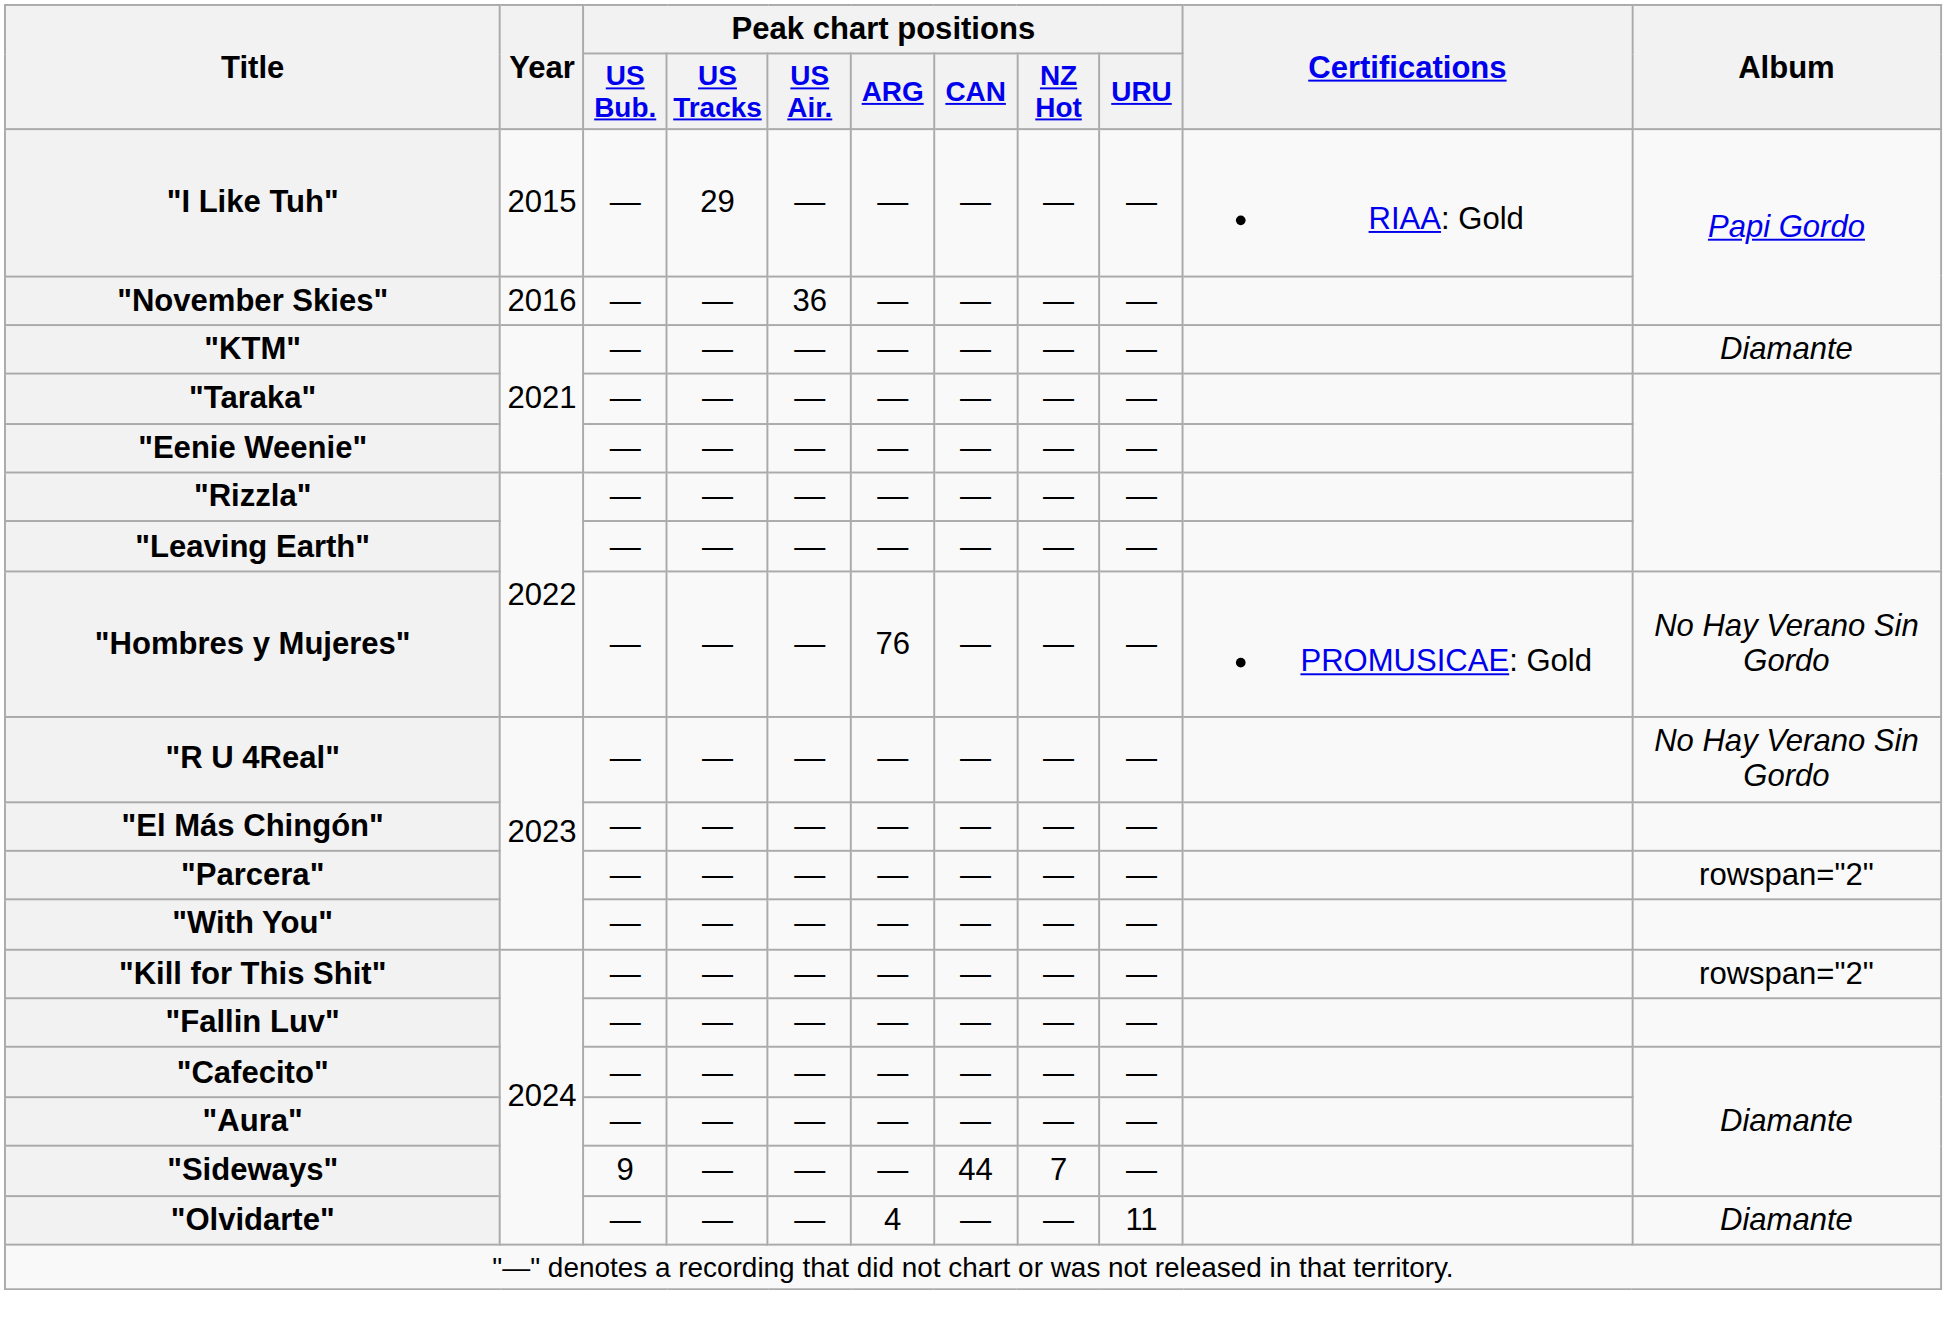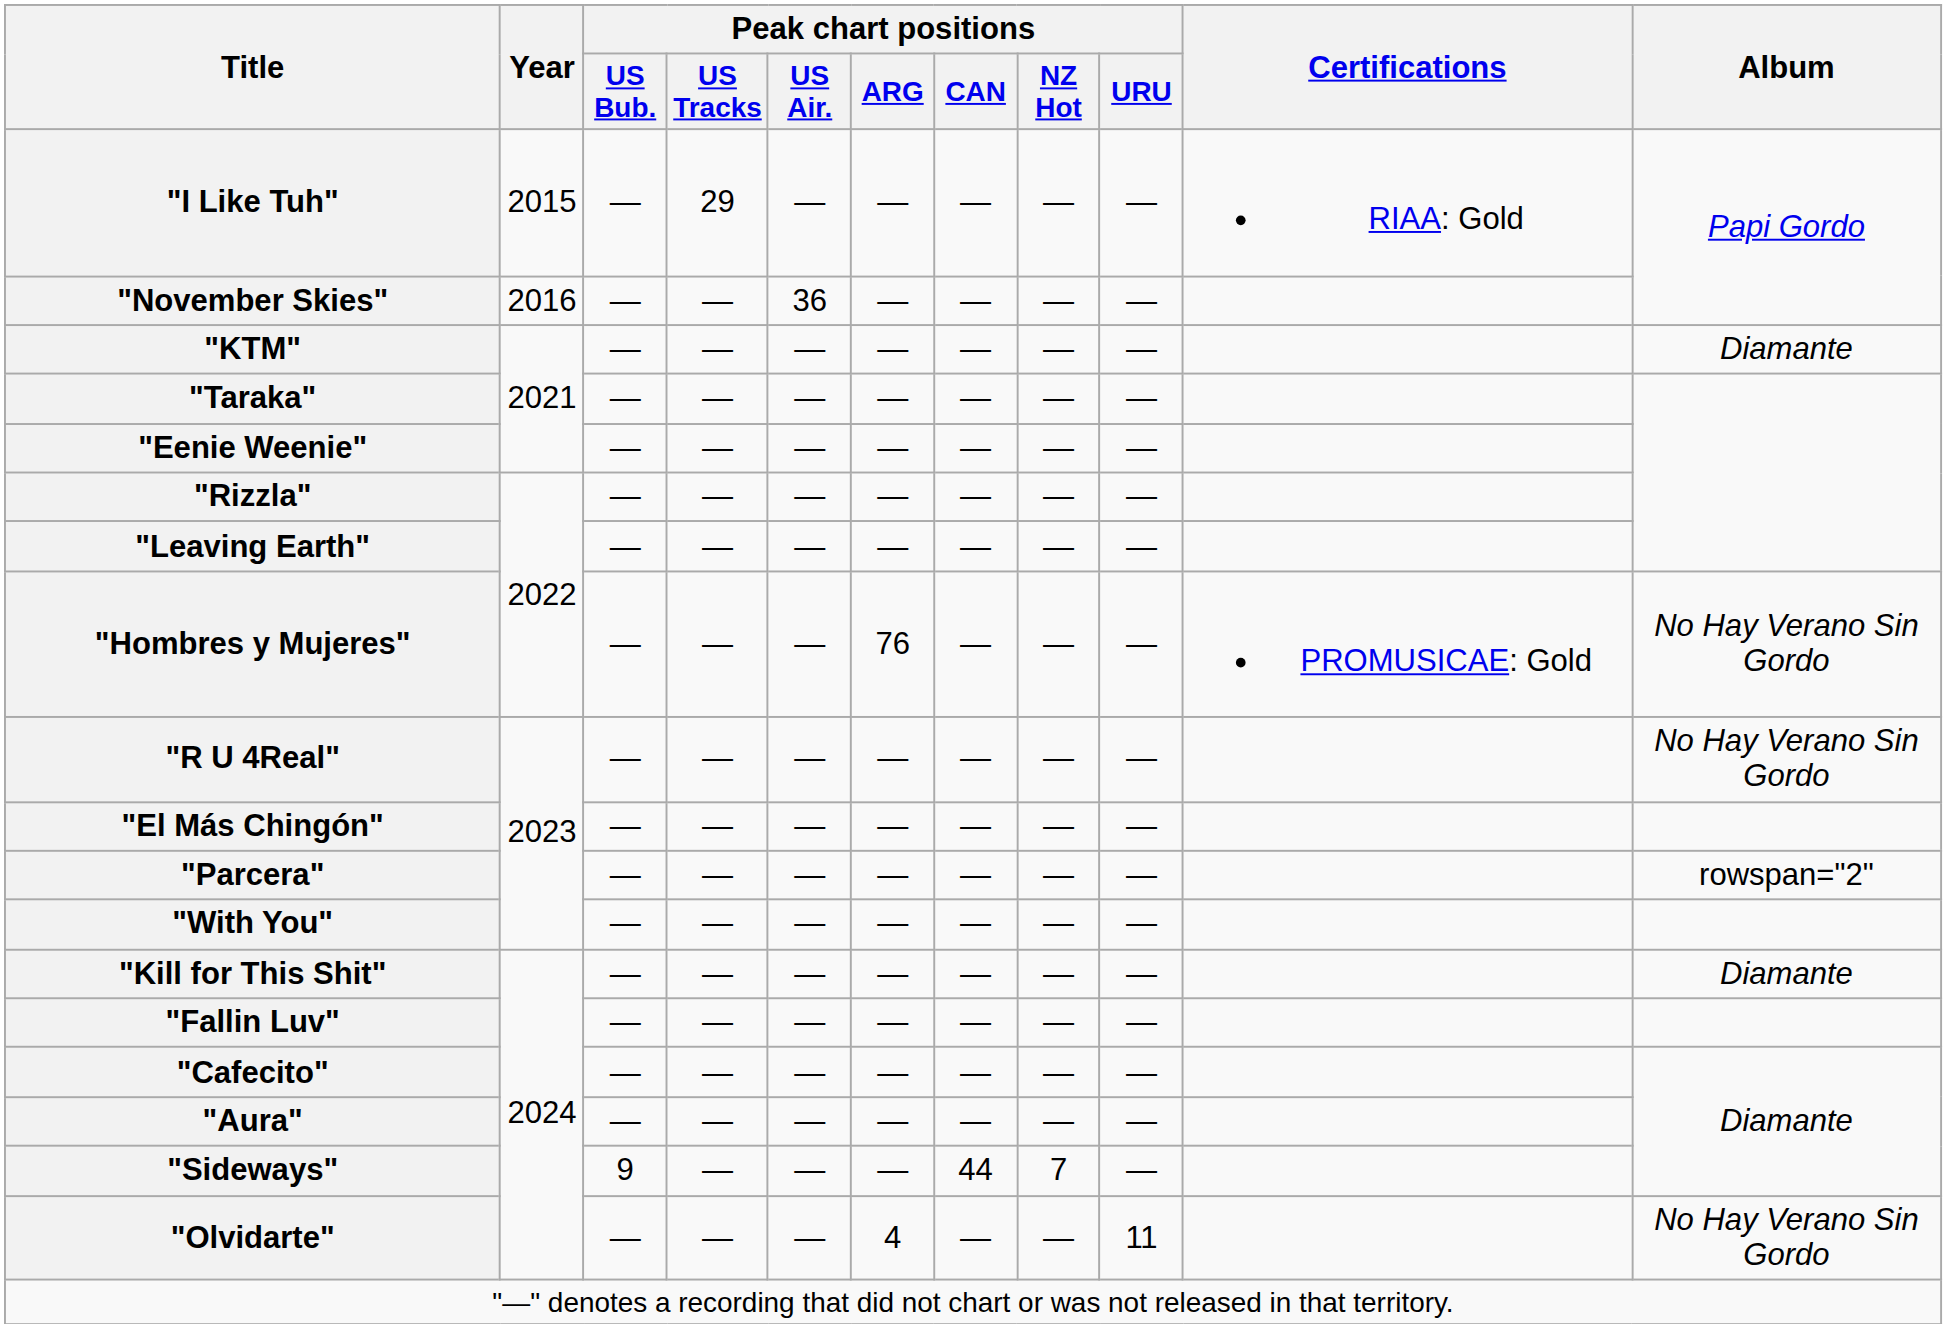(1786, 973) rowspan="2" -> (1786, 973) Diamante
(1786, 1219) Diamante -> (1786, 1236) No Hay Verano Sin Gordo
